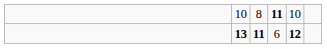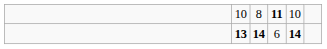(259, 33) 11 -> (259, 33) 14
(295, 33) 12 -> (295, 33) 14
